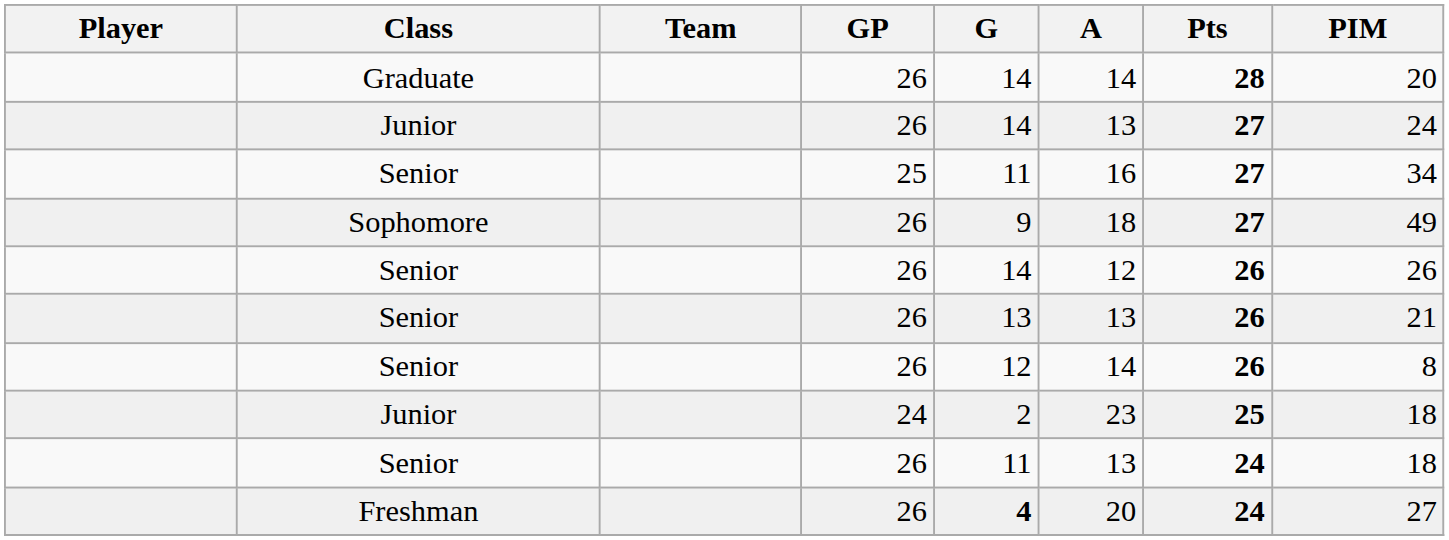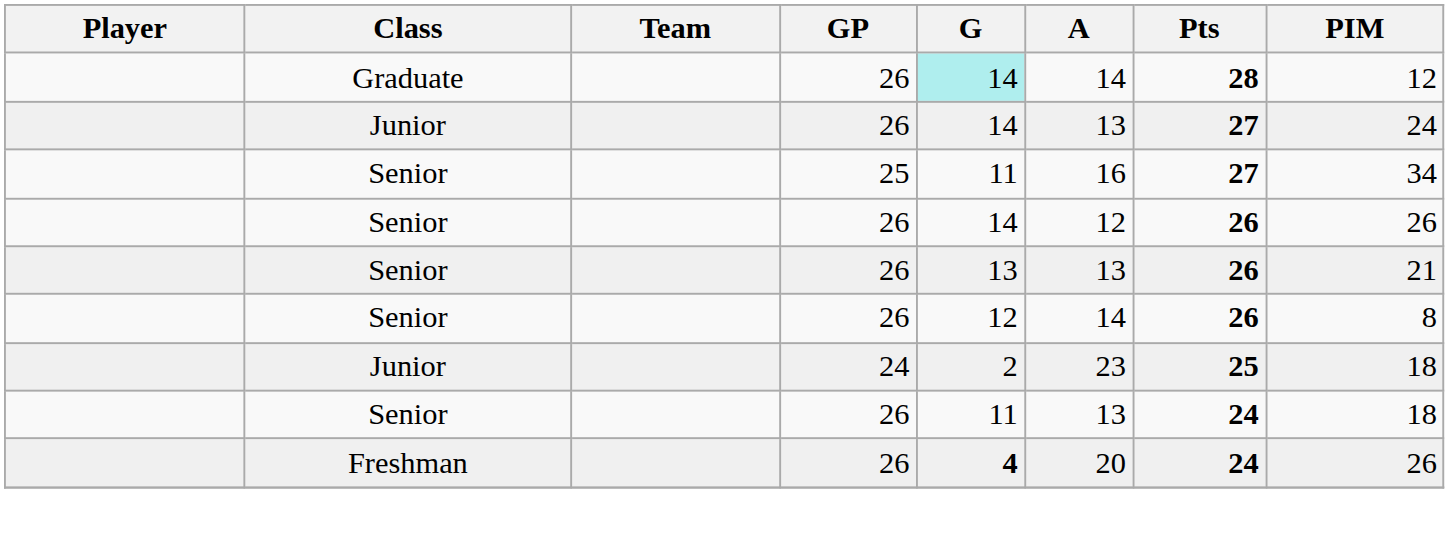(1016, 76) no background -> (1002, 76) paleturquoise background
(1422, 76) 20 -> (1422, 76) 12
- row: (418, 221)
(1422, 510) 27 -> (1422, 462) 26
